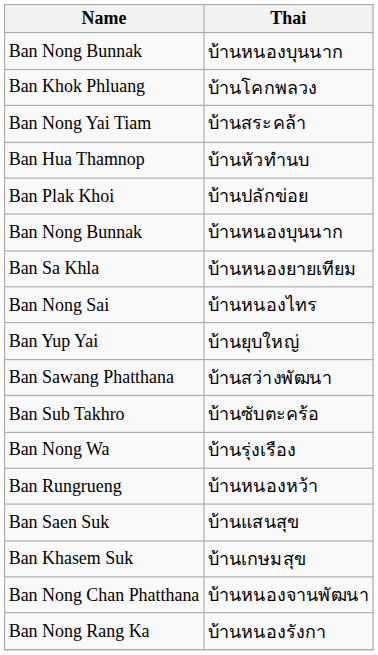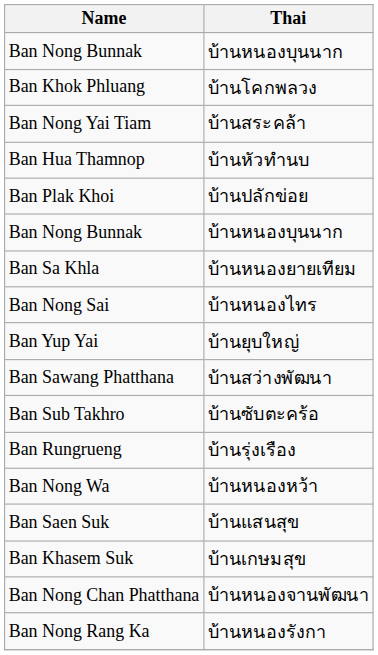(59, 449) Ban Nong Wa -> (65, 449) Ban Rungrueng
(65, 486) Ban Rungrueng -> (59, 486) Ban Nong Wa
